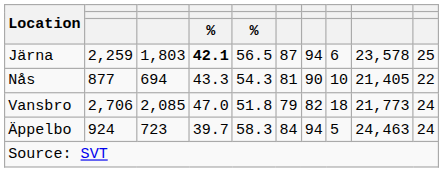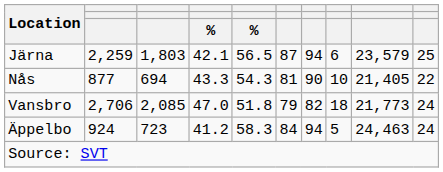(211, 56) bold -> (211, 56) normal
(382, 56) 23,578 -> (382, 56) 23,579
(211, 130) 39.7 -> (211, 130) 41.2
